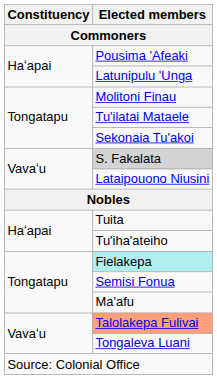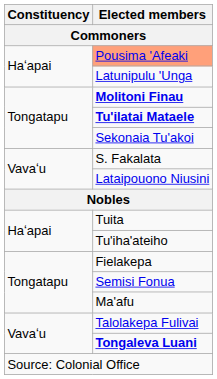(142, 55) no background -> (142, 55) lightsalmon background
(136, 96) normal -> (139, 96) bold
(142, 117) normal -> (145, 117) bold
(128, 158) lightgrey background -> (128, 158) no background
(124, 261) paleturquoise background -> (124, 261) no background
(147, 323) lightsalmon background -> (147, 323) no background
(143, 343) normal -> (146, 343) bold
